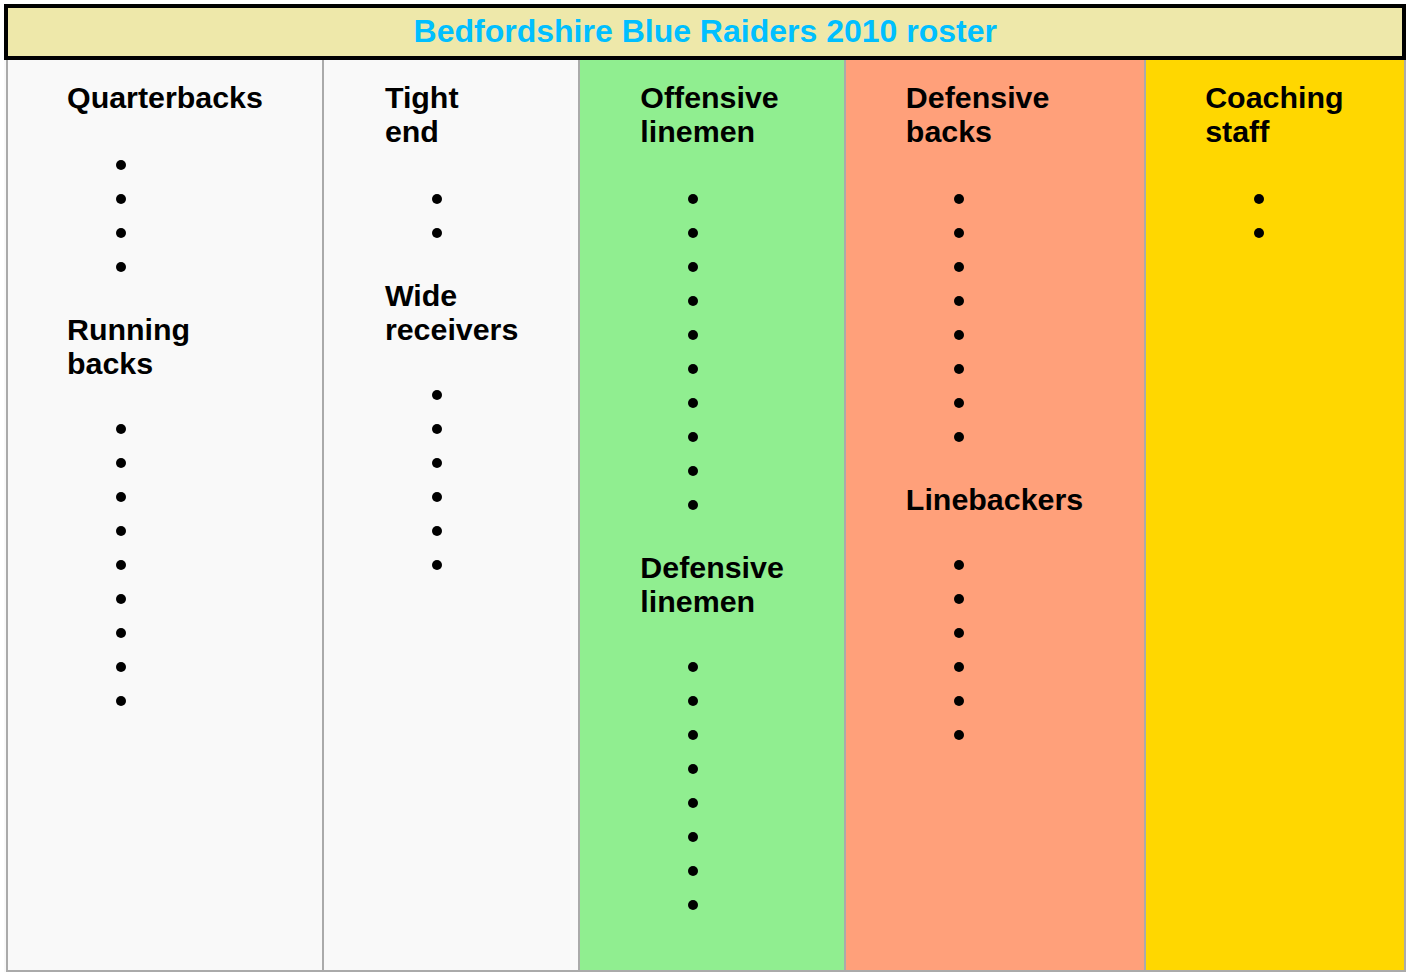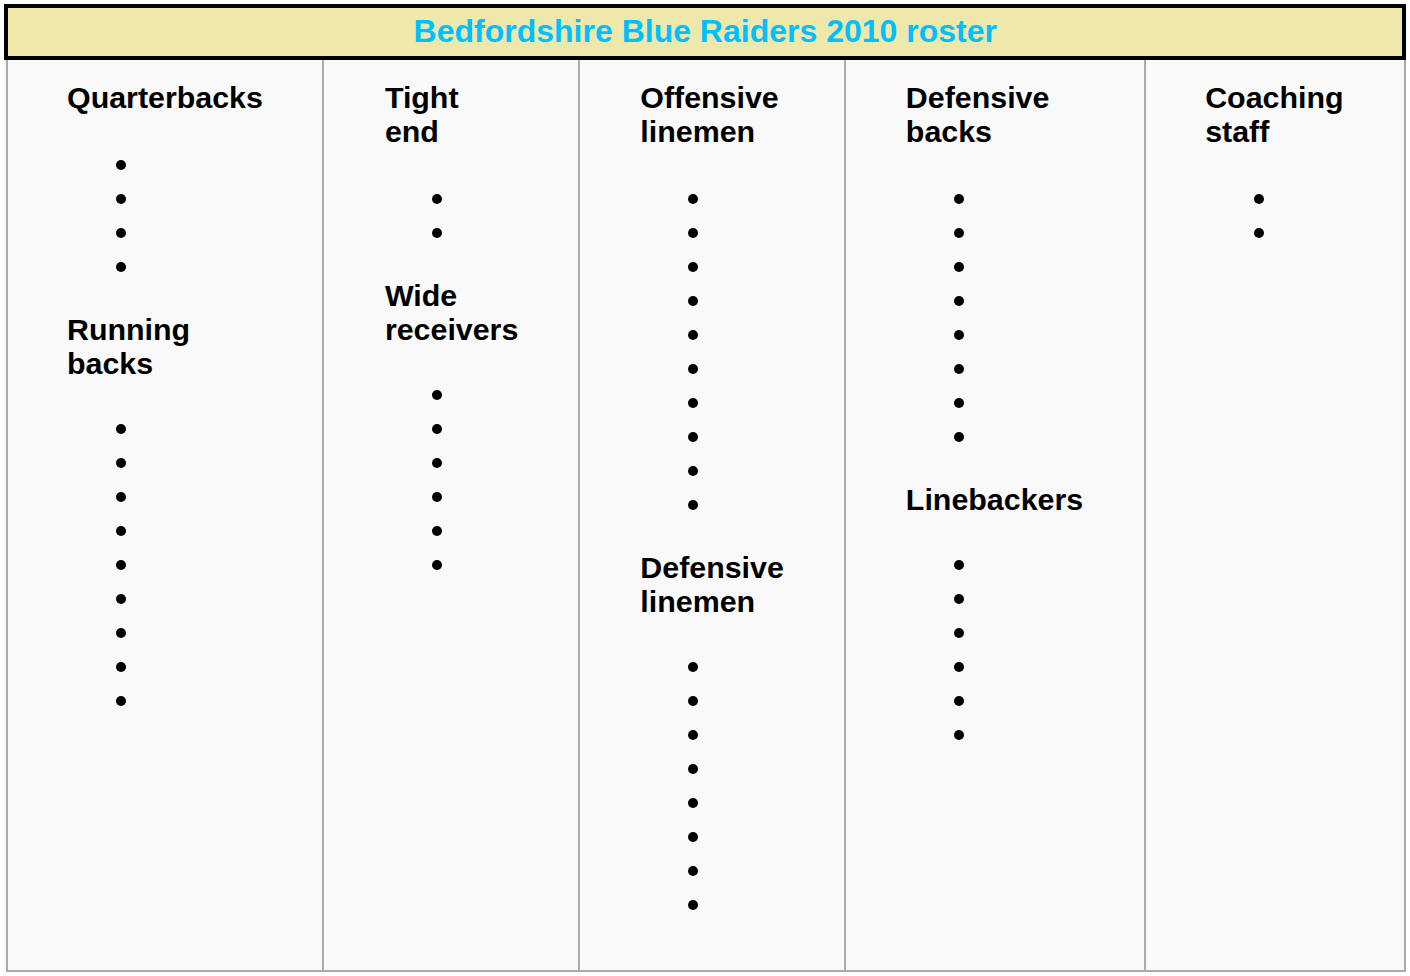(712, 500) lightgreen background -> (712, 500) no background
(994, 415) lightsalmon background -> (994, 415) no background
(1274, 164) gold background -> (1274, 164) no background
